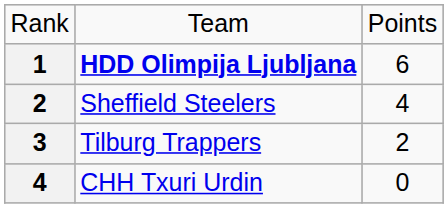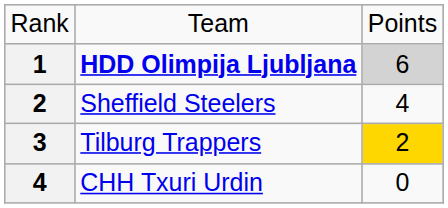(402, 63) no background -> (402, 63) lightgrey background
(402, 143) no background -> (402, 143) gold background
